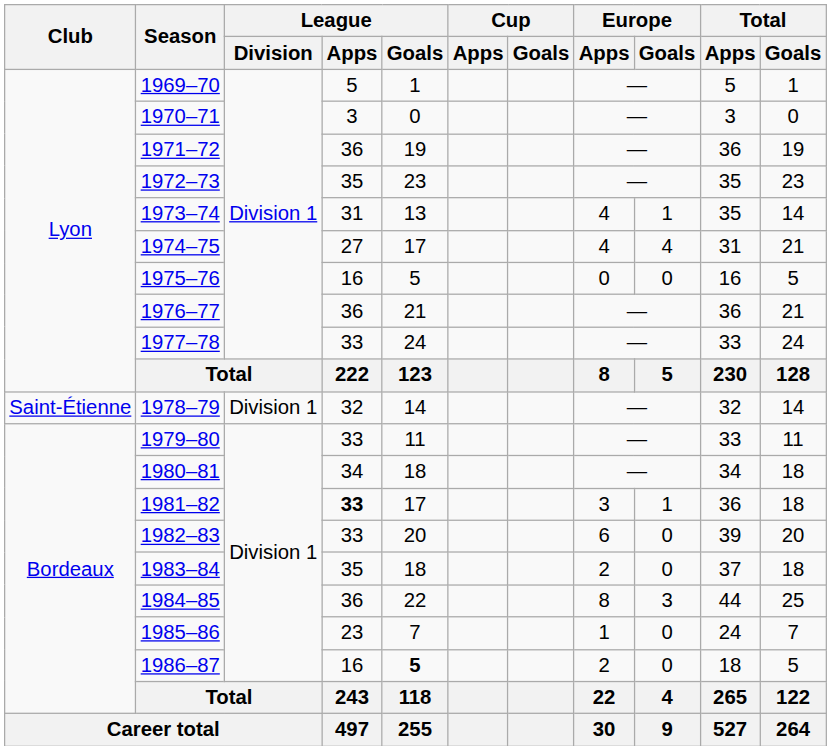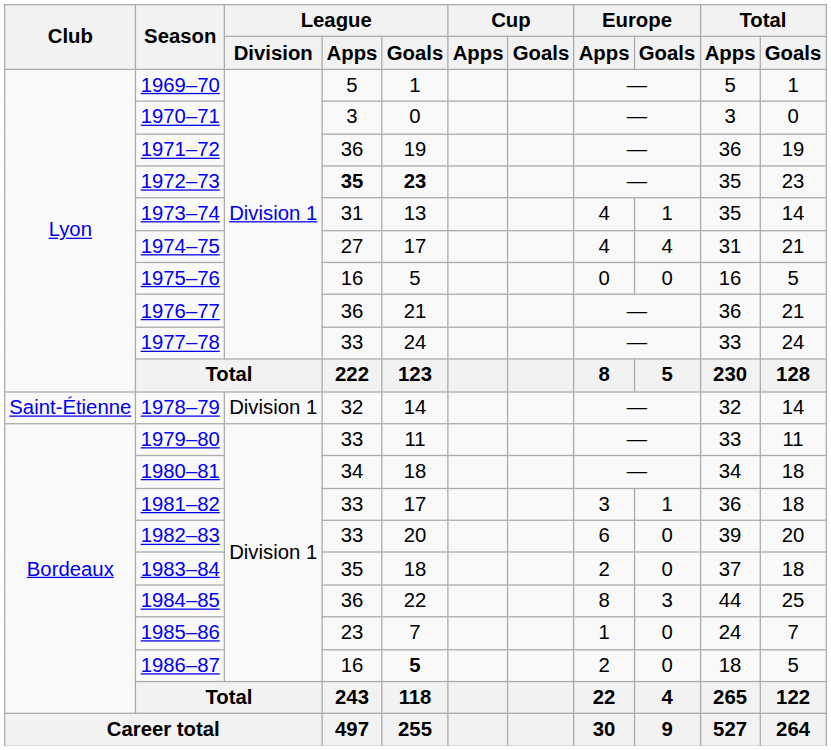(352, 181) normal -> (352, 181) bold
(415, 181) normal -> (415, 181) bold
(352, 504) bold -> (352, 504) normal
